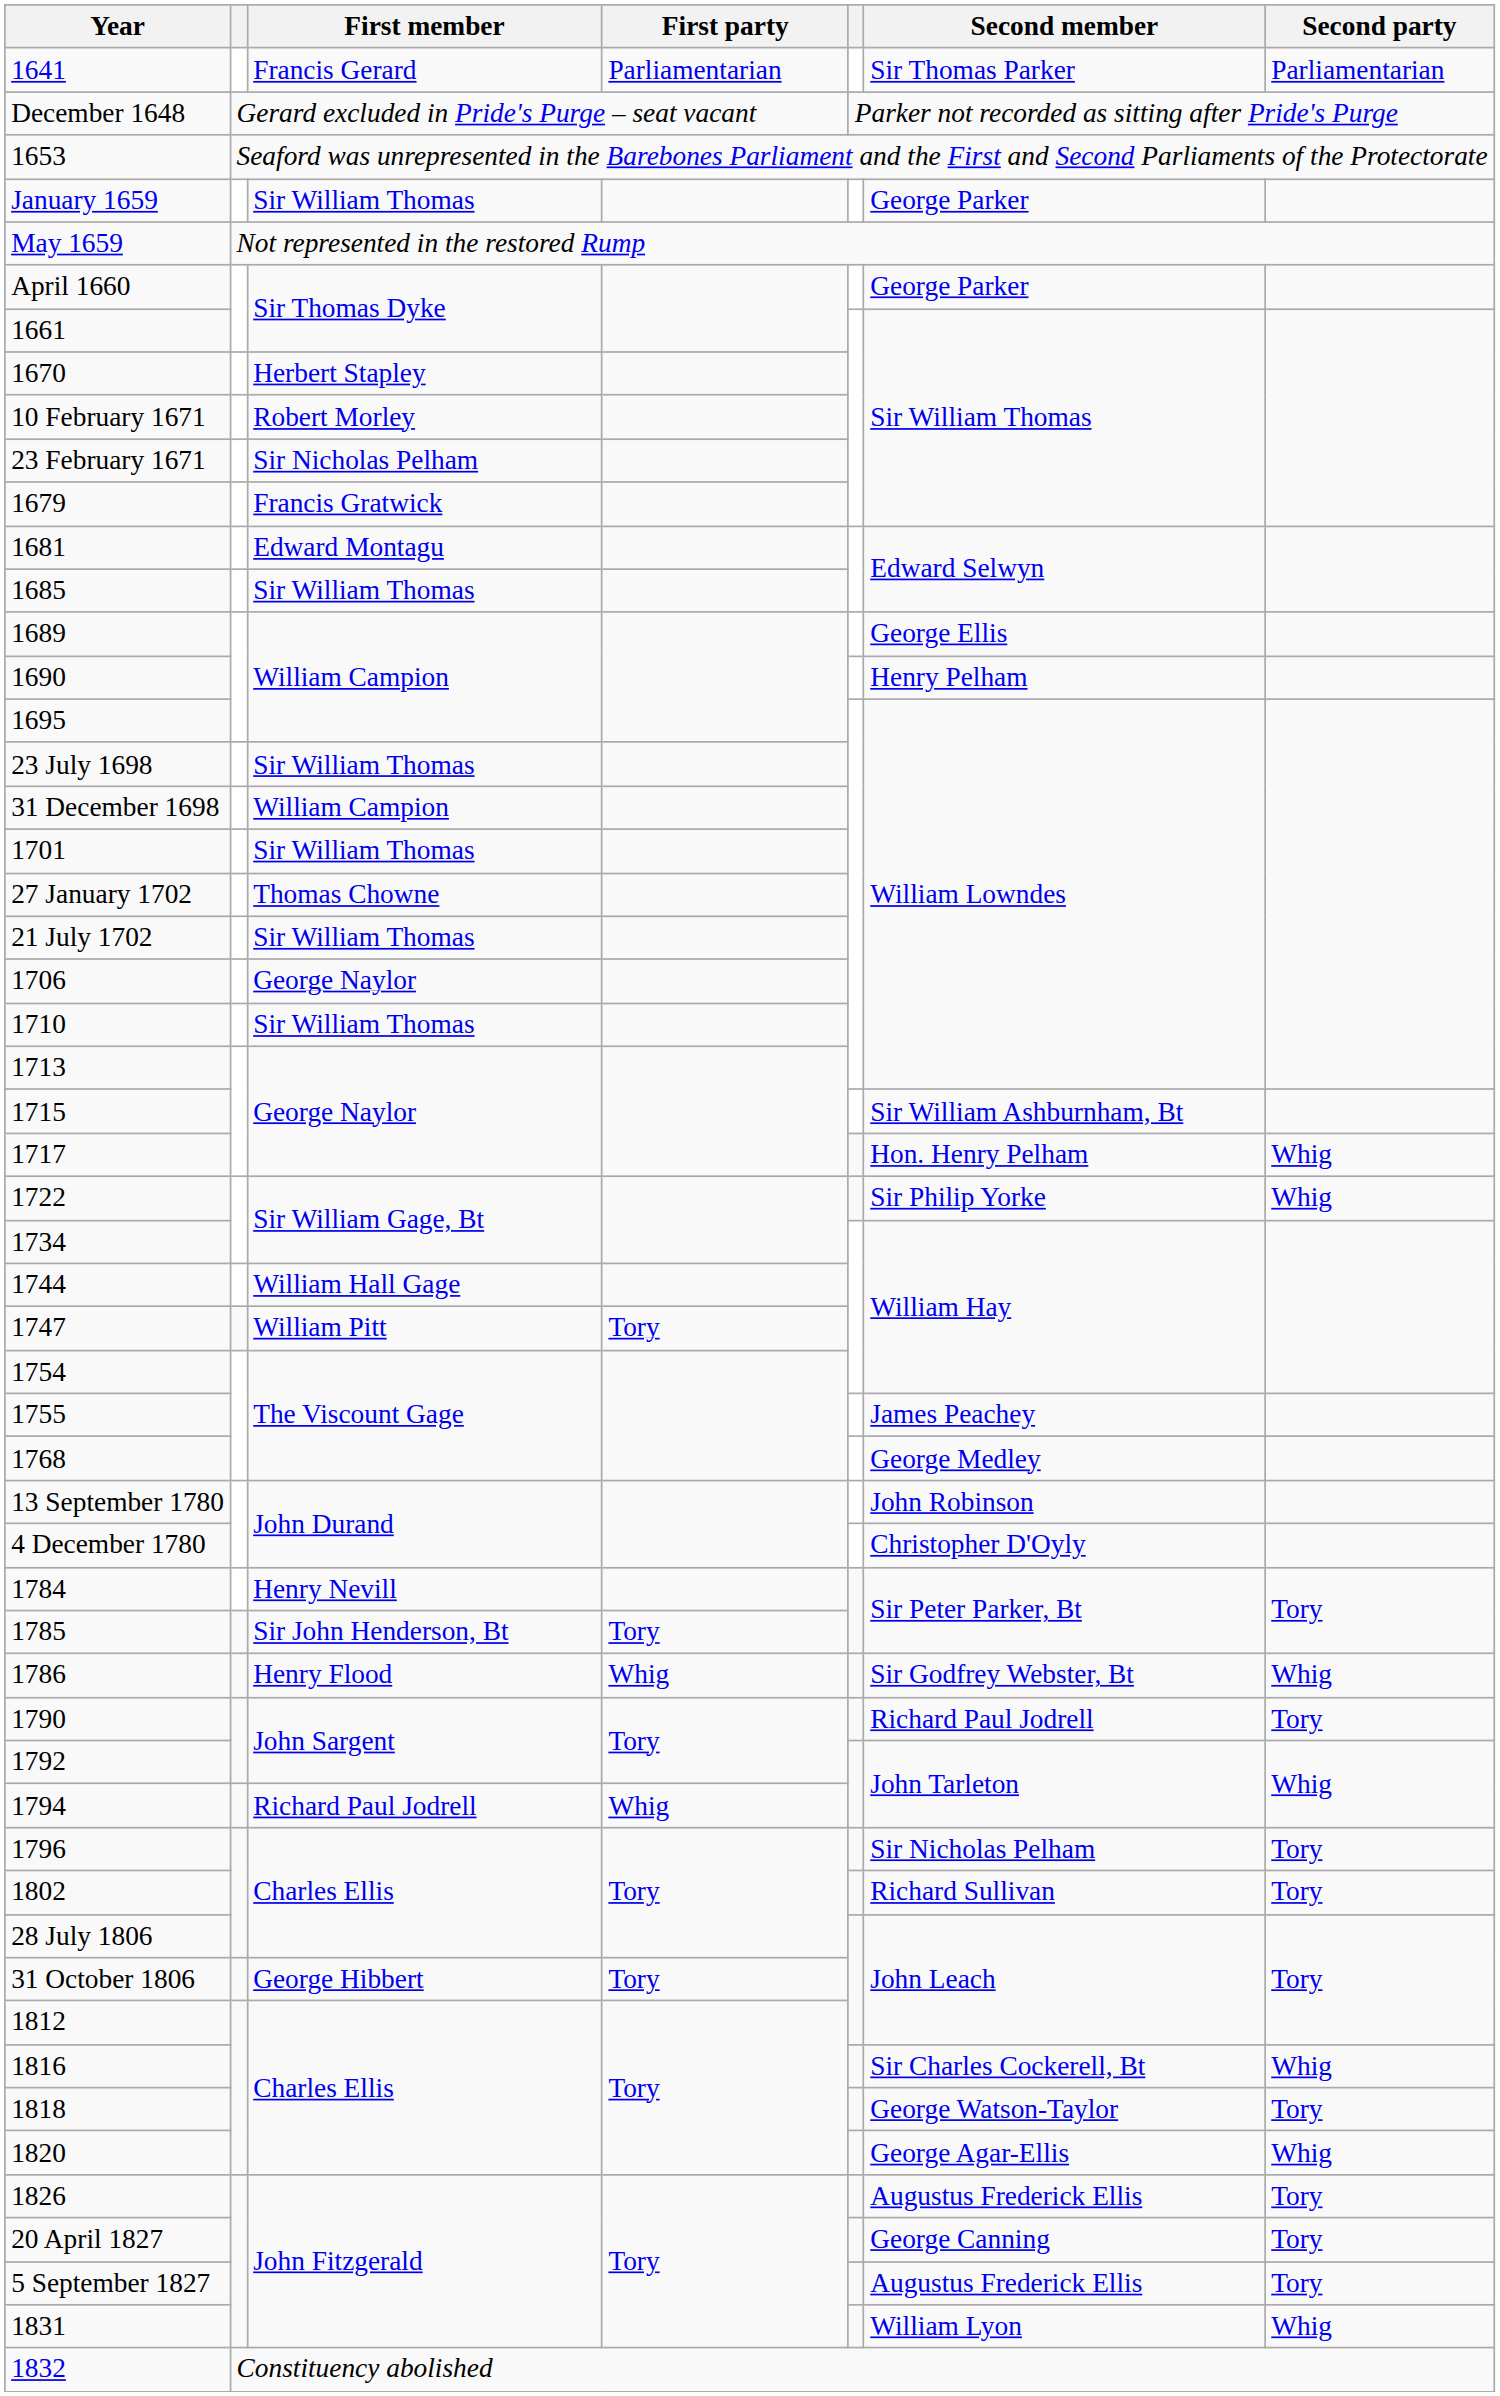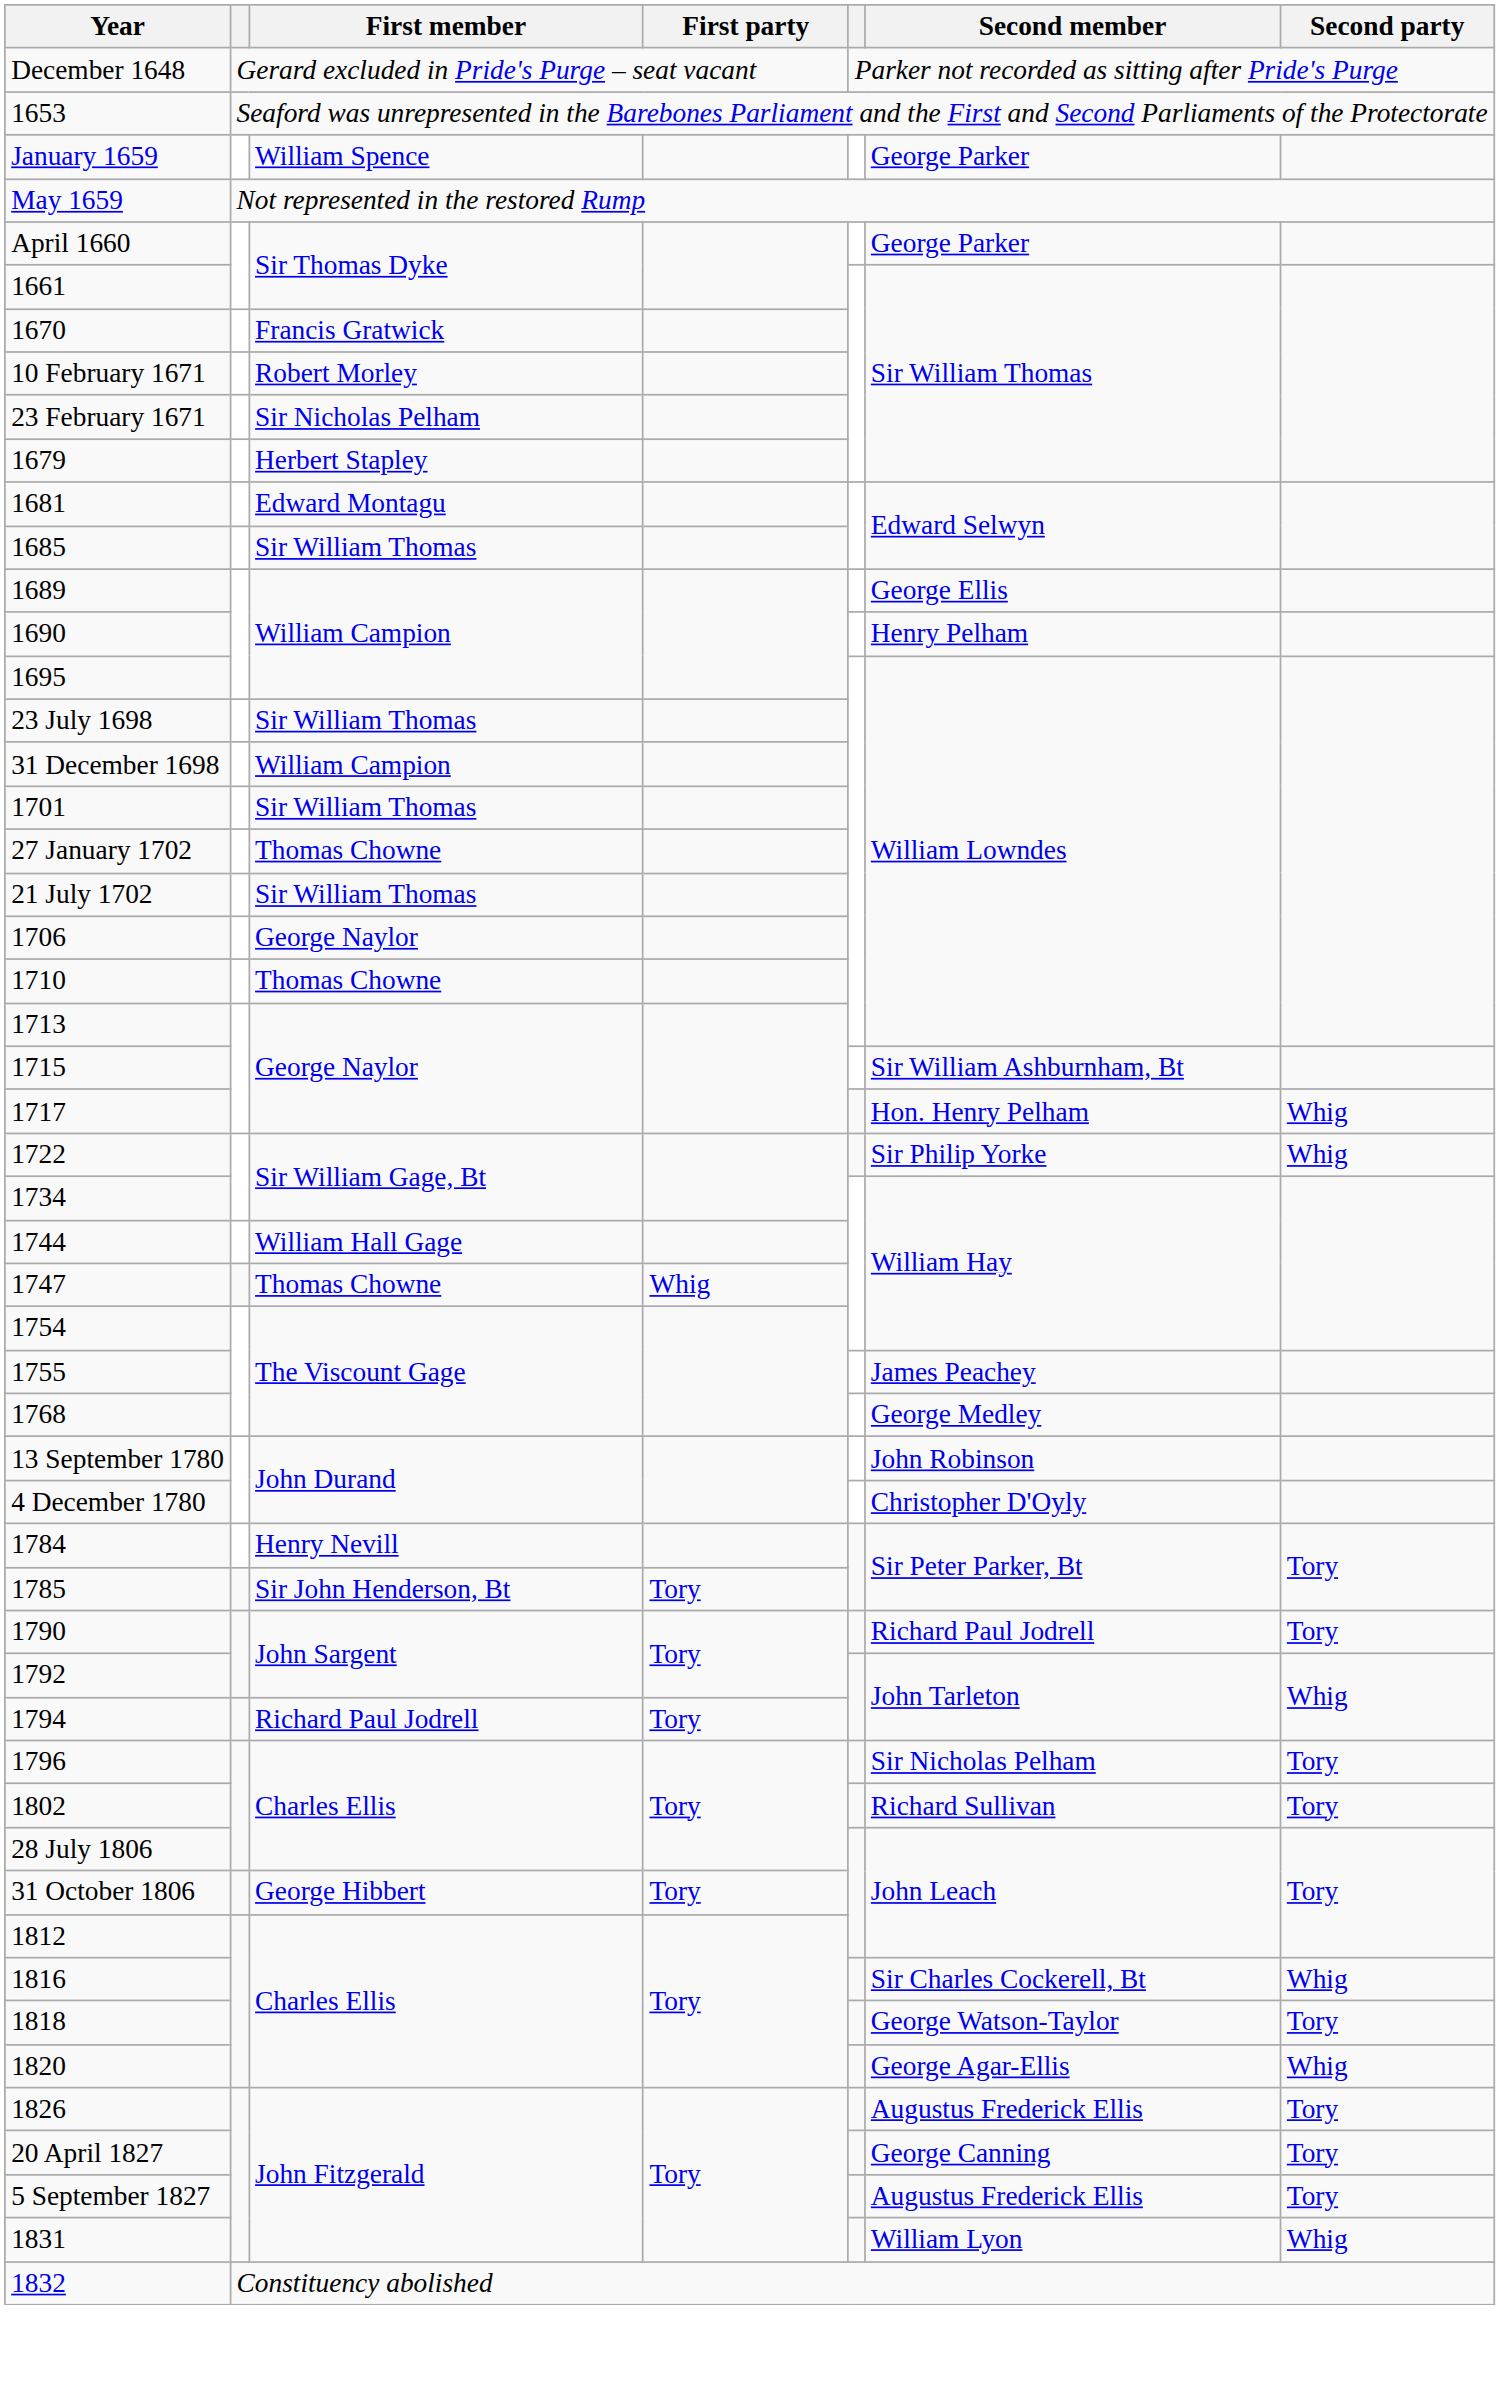- row: (39, 69)
(364, 199) Sir William Thomas -> (342, 156) William Spence
(339, 373) Herbert Stapley -> (350, 329) Francis Gratwick
(348, 503) Francis Gratwick -> (341, 460) Herbert Stapley
(364, 1024) Sir William Thomas -> (348, 980) Thomas Chowne
(320, 1327) William Pitt -> (348, 1284) Thomas Chowne
(634, 1327) Tory -> (680, 1284) Whig
- row: (39, 1675)
(639, 1805) Whig -> (675, 1718) Tory
